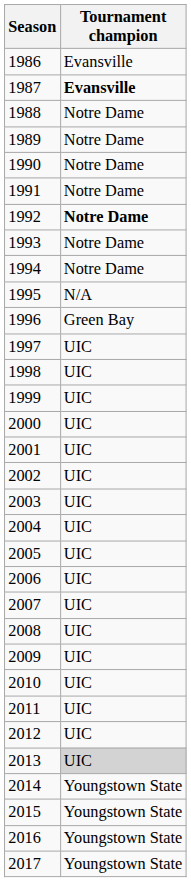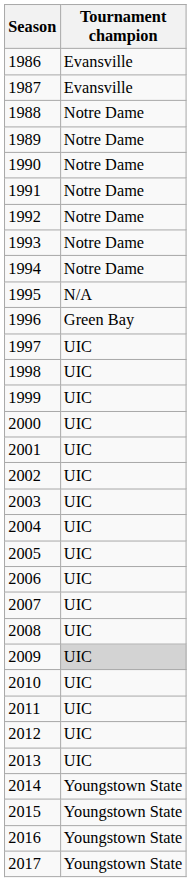(100, 87) bold -> (98, 87) normal
(106, 216) bold -> (104, 216) normal
(78, 656) no background -> (78, 656) lightgrey background
(78, 760) lightgrey background -> (78, 760) no background
